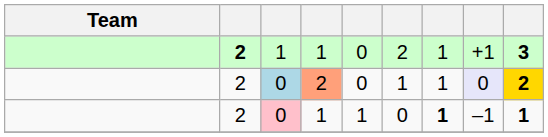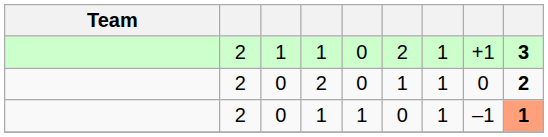(240, 52) bold -> (240, 52) normal
(281, 83) lightblue background -> (281, 83) no background
(321, 83) lightsalmon background -> (321, 83) no background
(483, 83) lavender background -> (483, 83) no background
(524, 83) gold background -> (524, 83) no background
(281, 115) pink background -> (281, 115) no background
(443, 115) bold -> (443, 115) normal
(524, 115) no background -> (524, 115) lightsalmon background
